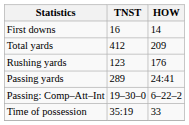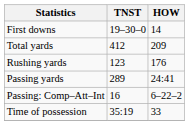(115, 29) 16 -> (128, 29) 19–30–0
(128, 95) 19–30–0 -> (115, 95) 16
